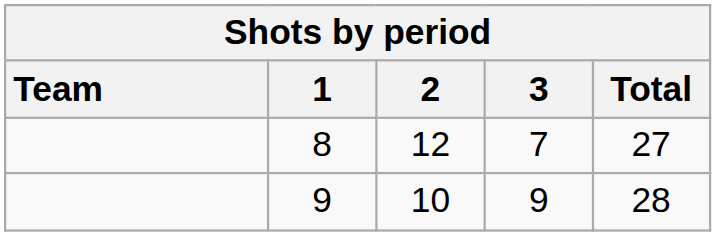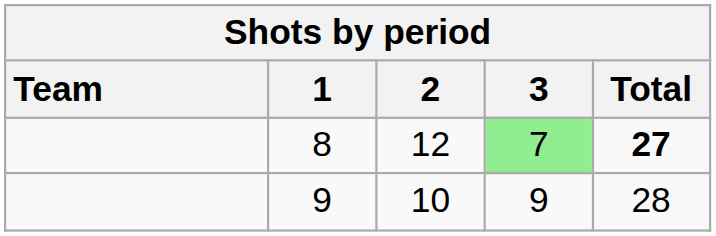(539, 144) no background -> (539, 144) lightgreen background
(651, 144) normal -> (651, 144) bold
